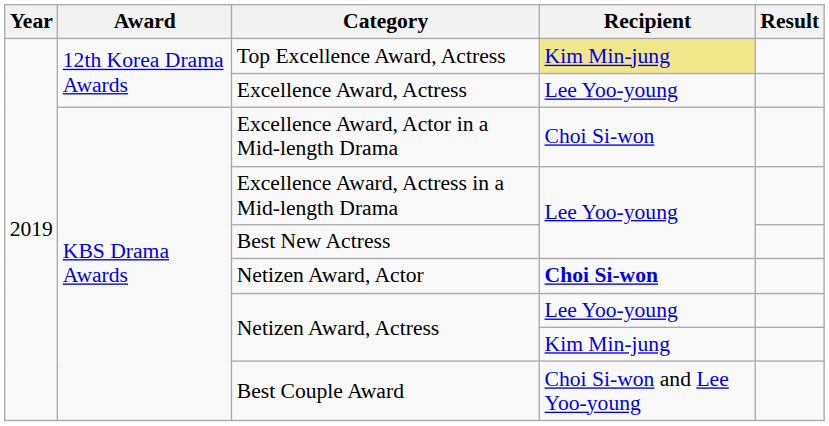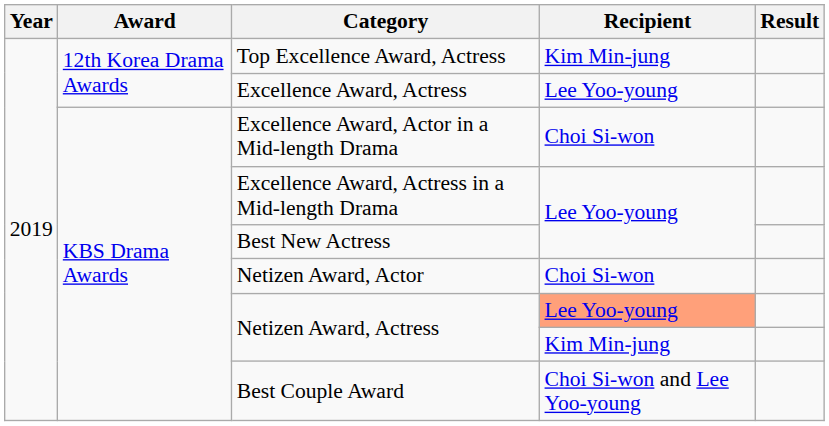(607, 55) khaki background -> (607, 55) no background
(601, 275) bold -> (599, 275) normal
(611, 310) no background -> (611, 310) lightsalmon background
